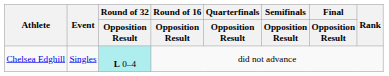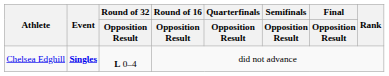(83, 59) normal -> (83, 59) bold
(125, 64) paleturquoise background -> (125, 64) no background
